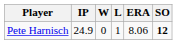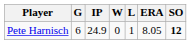+ column: (78, 13)
(138, 30) 8.06 -> (152, 30) 8.05
